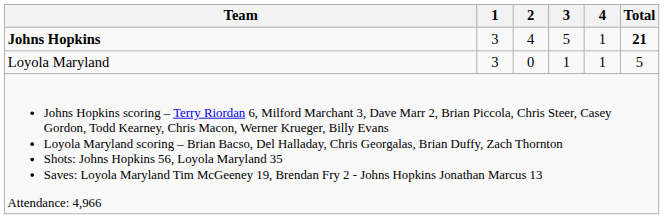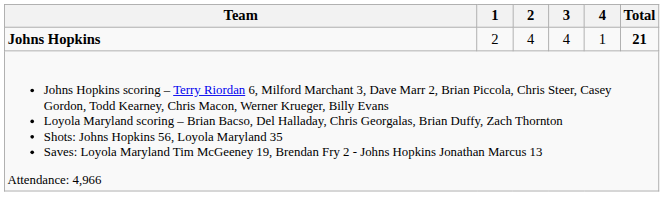(495, 39) 3 -> (495, 39) 2
(566, 39) 5 -> (566, 39) 4
- row: (59, 62)
